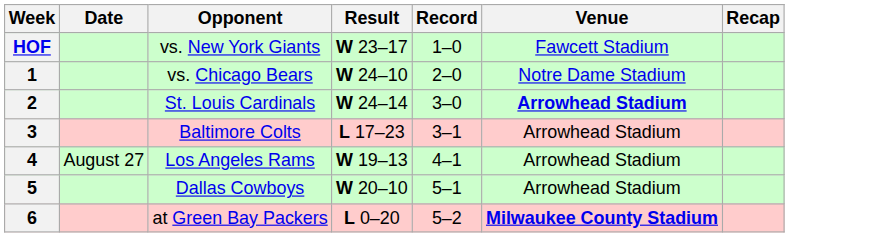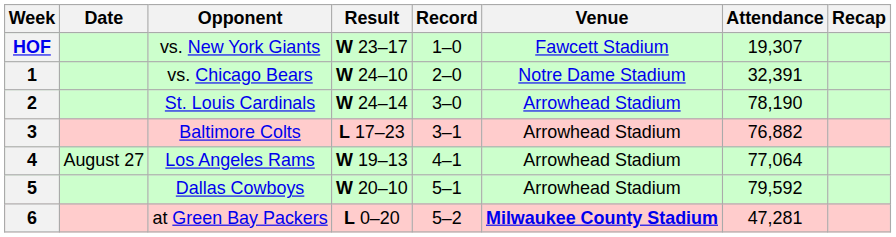+ column: (775, 18)
(602, 103) bold -> (602, 103) normal
